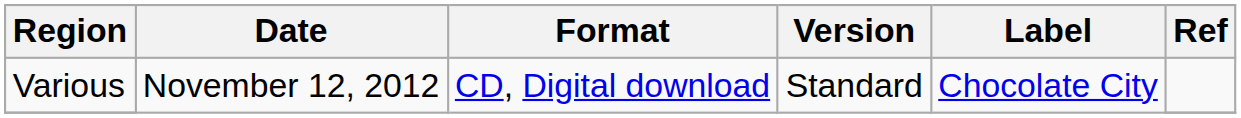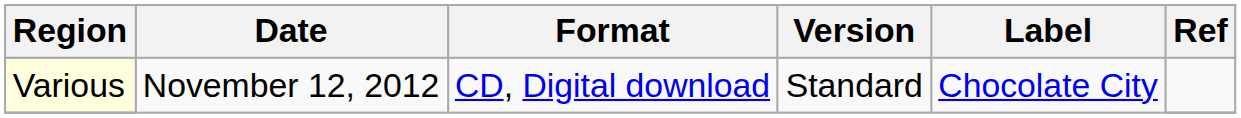(69, 84) no background -> (69, 84) lightyellow background
